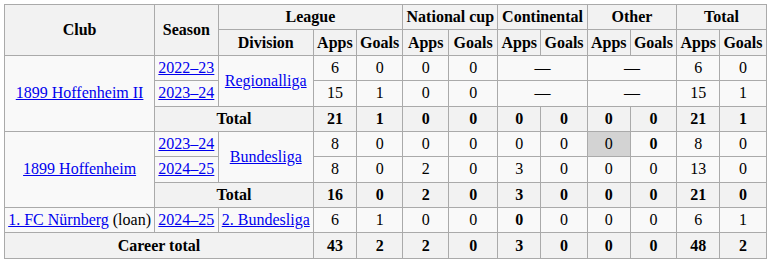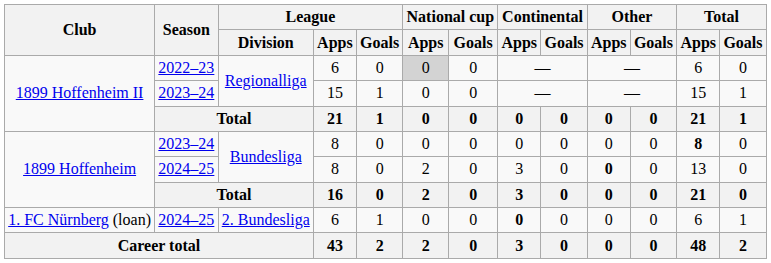(426, 67) no background -> (426, 67) lightgrey background
(609, 144) lightgrey background -> (609, 144) no background
(653, 144) bold -> (653, 144) normal
(698, 144) normal -> (698, 144) bold
(609, 169) normal -> (609, 169) bold
